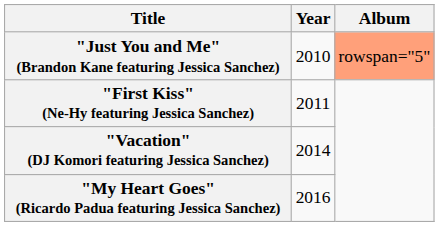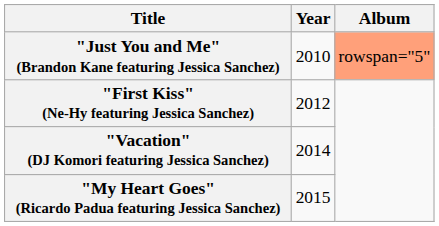(313, 103) 2011 -> (313, 103) 2012
(313, 197) 2016 -> (313, 197) 2015
